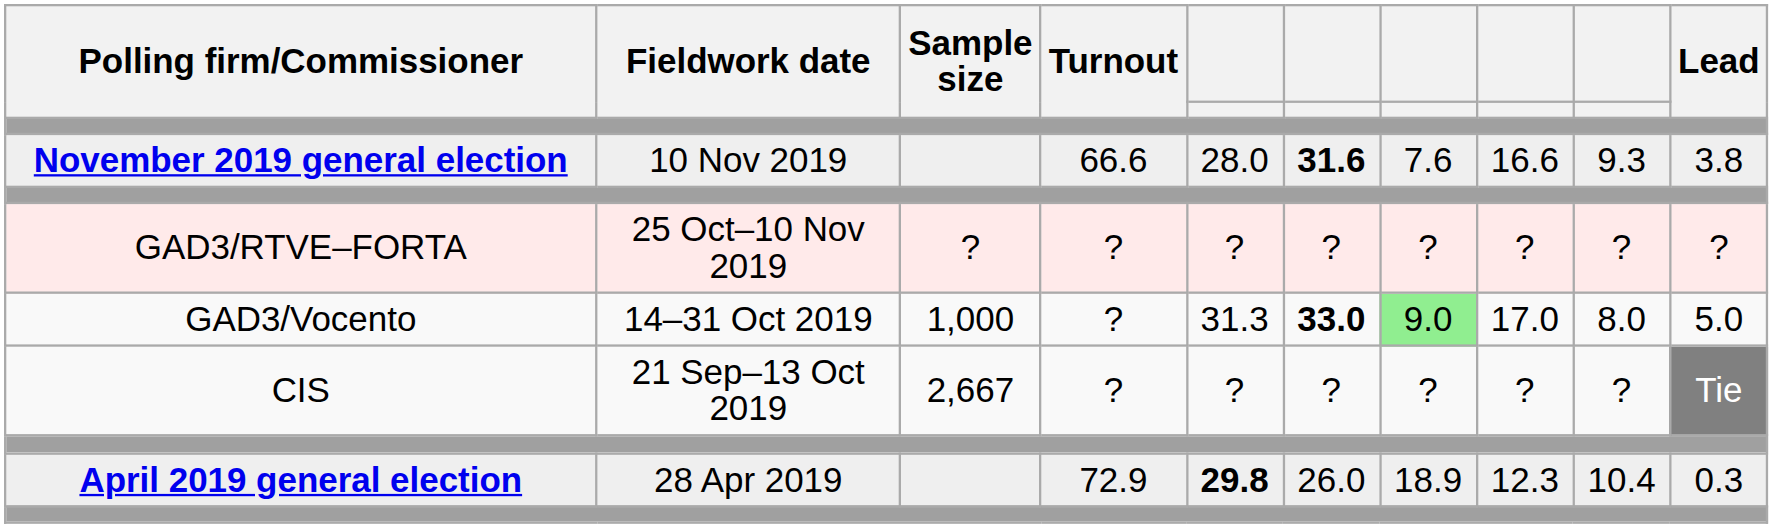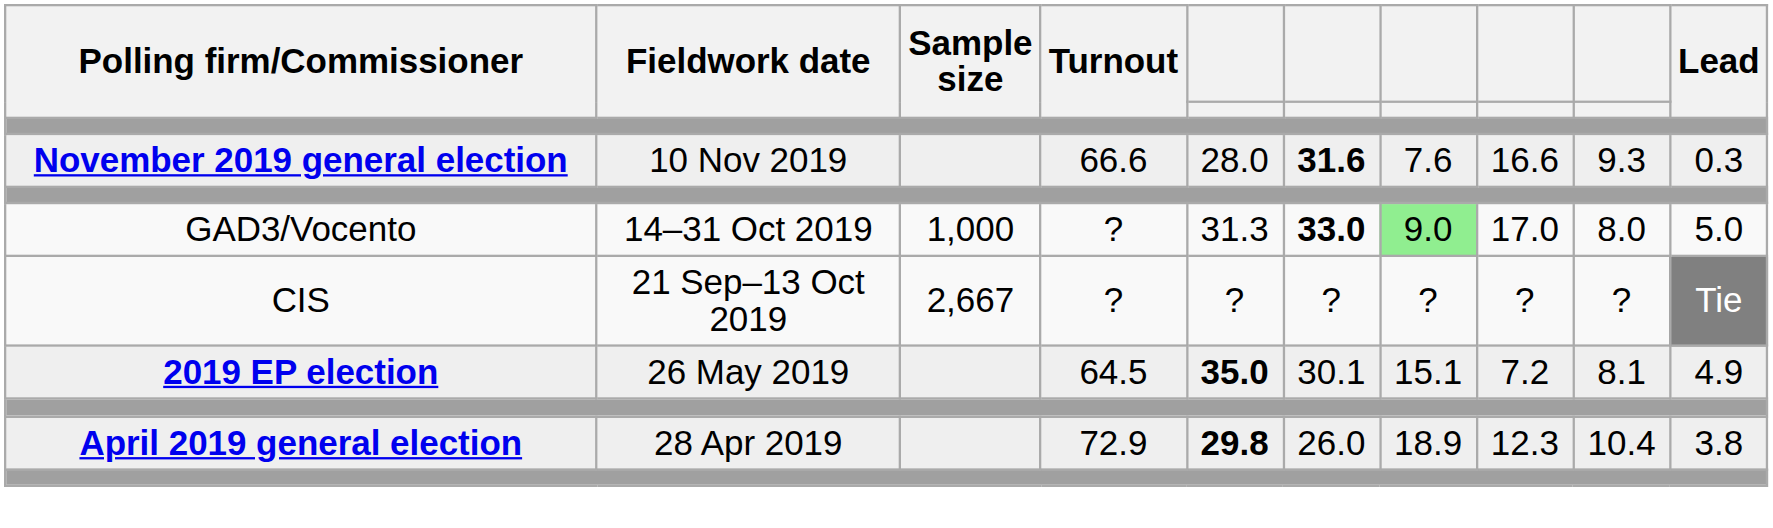(1719, 160) 3.8 -> (1719, 160) 0.3
- row: (301, 247)
+ row: (301, 372)
(1719, 478) 0.3 -> (1719, 441) 3.8
